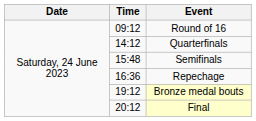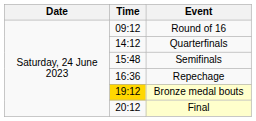(128, 92) no background -> (128, 92) gold background
